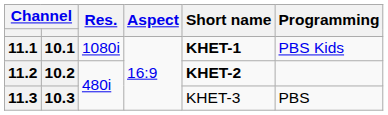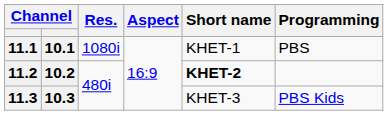(214, 48) bold -> (213, 48) normal
(311, 48) PBS Kids -> (294, 48) PBS
(294, 97) PBS -> (311, 97) PBS Kids
